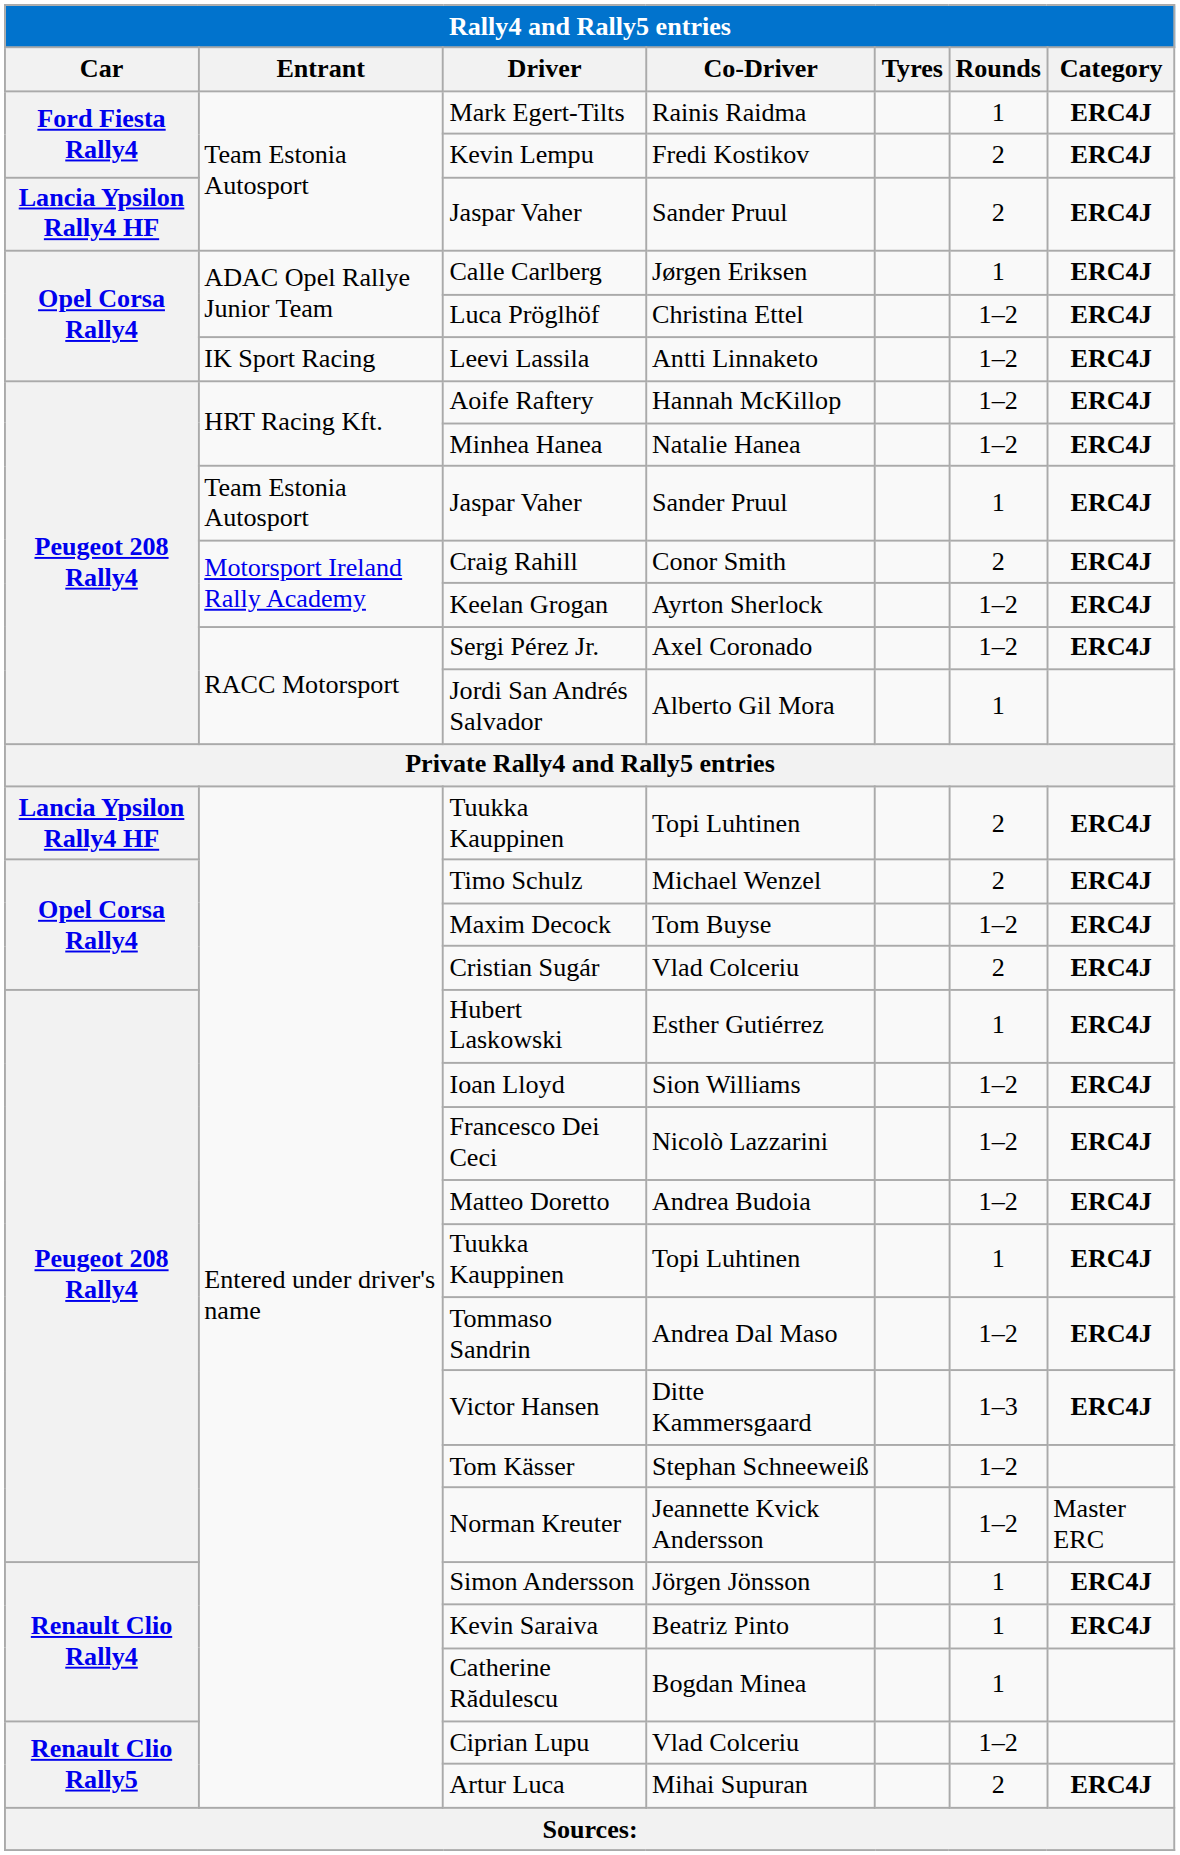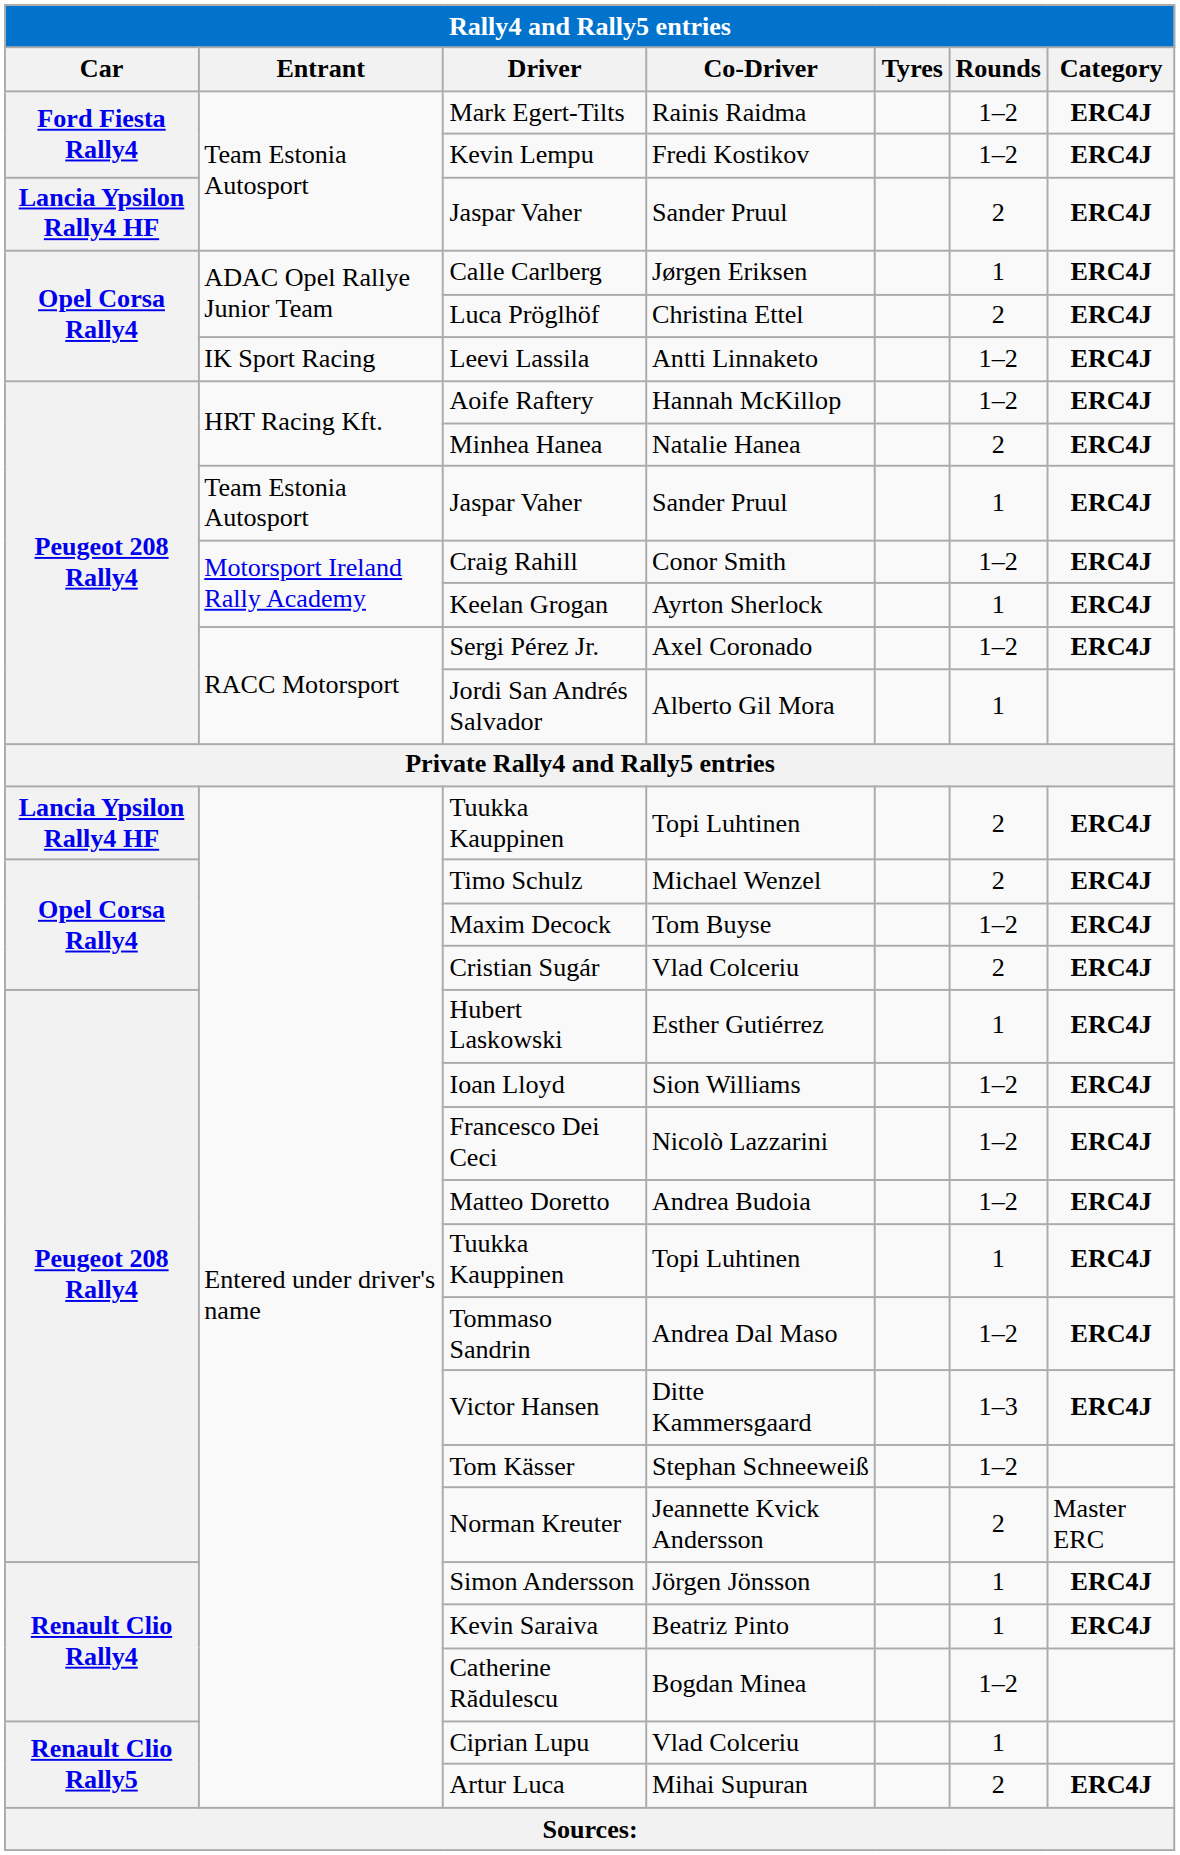(998, 111) 1 -> (998, 111) 1–2
(998, 154) 2 -> (998, 154) 1–2
(998, 314) 1–2 -> (998, 314) 2
(998, 444) 1–2 -> (998, 444) 2
(998, 560) 2 -> (998, 560) 1–2
(998, 604) 1–2 -> (998, 604) 1
(998, 1523) 1–2 -> (998, 1523) 2
(998, 1683) 1 -> (998, 1683) 1–2
(998, 1742) 1–2 -> (998, 1742) 1
